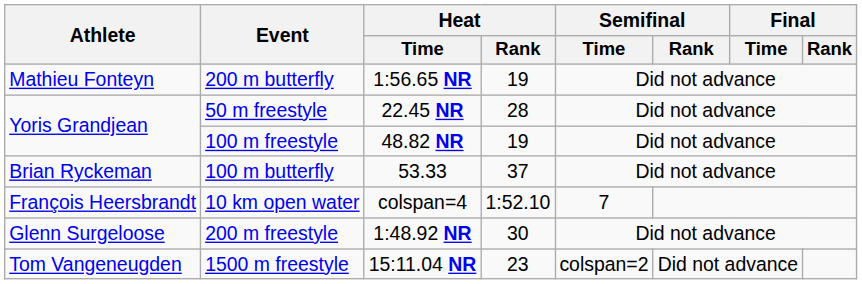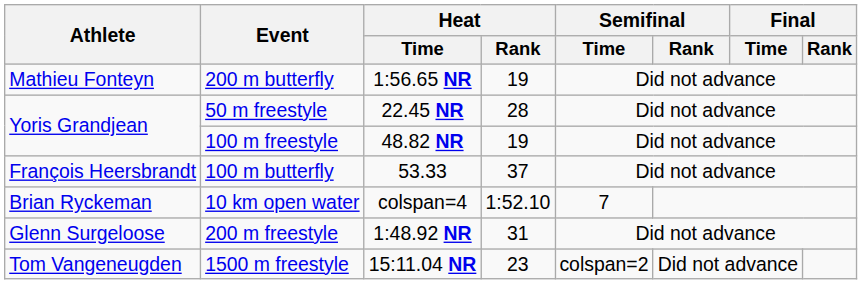(80, 172) Brian Ryckeman -> (103, 172) François Heersbrandt
(103, 203) François Heersbrandt -> (80, 203) Brian Ryckeman
(518, 234) 30 -> (518, 234) 31
